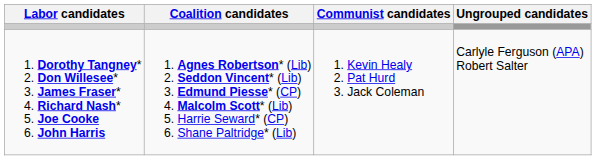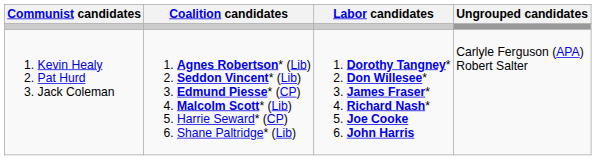columns swapped: (74, 14) <-> (384, 14)
